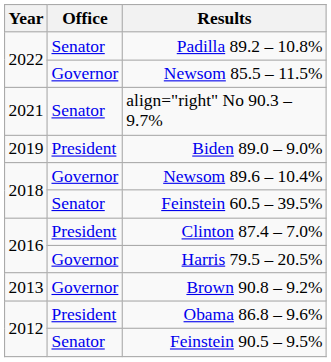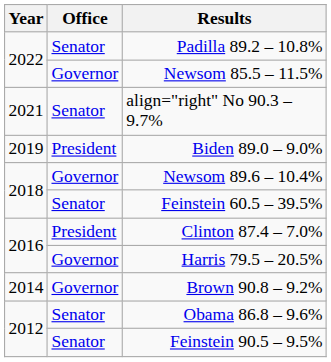(26, 286) 2013 -> (26, 286) 2014
(84, 314) President -> (78, 314) Senator
